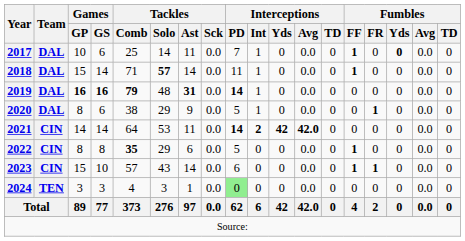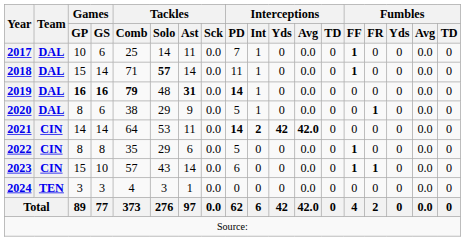(399, 52) bold -> (399, 52) normal
(132, 149) bold -> (132, 149) normal
(237, 187) lightgreen background -> (237, 187) no background
